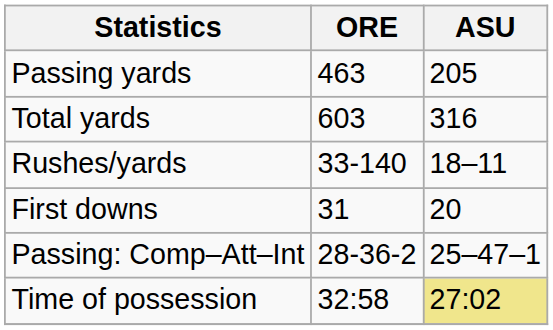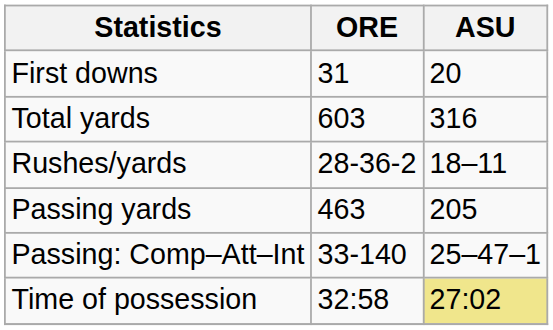rows swapped: (85, 209) <-> (101, 73)
(362, 164) 33-140 -> (367, 164) 28-36-2
(367, 254) 28-36-2 -> (362, 254) 33-140
